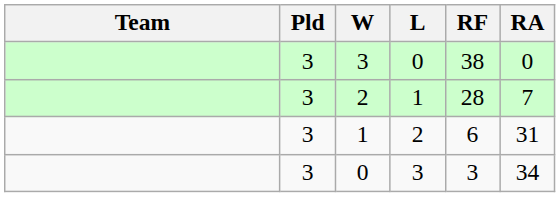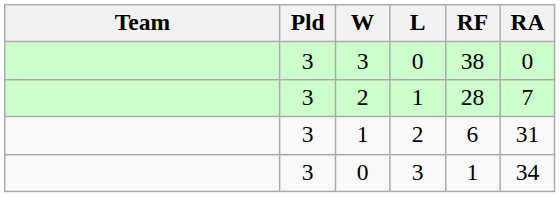(472, 172) 3 -> (472, 172) 1
